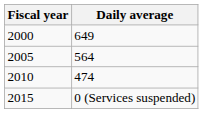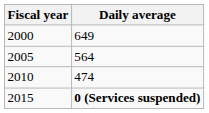(135, 98) normal -> (137, 98) bold
